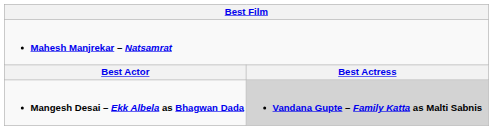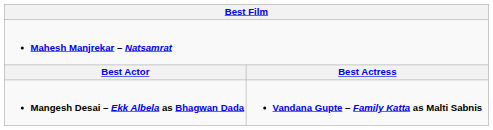(367, 108) lightgrey background -> (367, 108) no background
